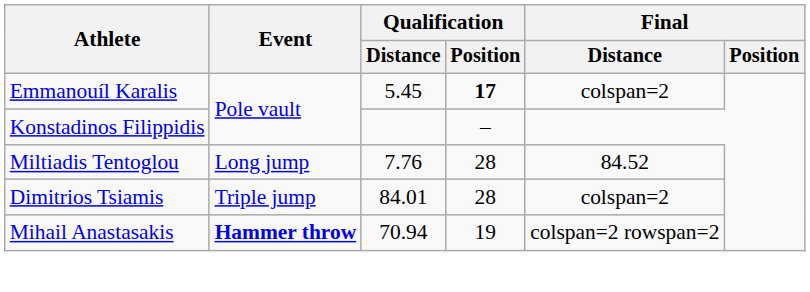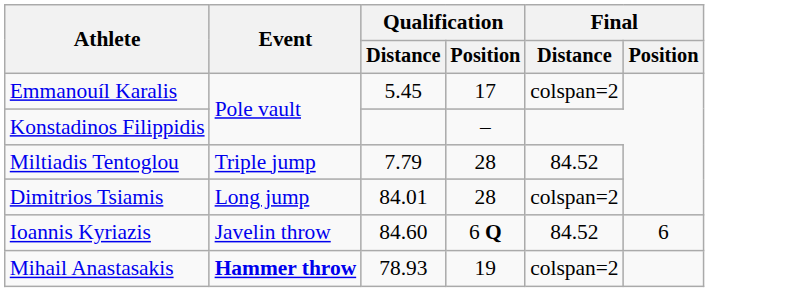(485, 91) bold -> (485, 91) normal
(262, 162) Long jump -> (265, 162) Triple jump
(403, 162) 7.76 -> (403, 162) 7.79
(265, 197) Triple jump -> (262, 197) Long jump
+ row: (80, 233)
(403, 233) 70.94 -> (403, 268) 78.93
(625, 233) colspan=2 rowspan=2 -> (574, 268) colspan=2
